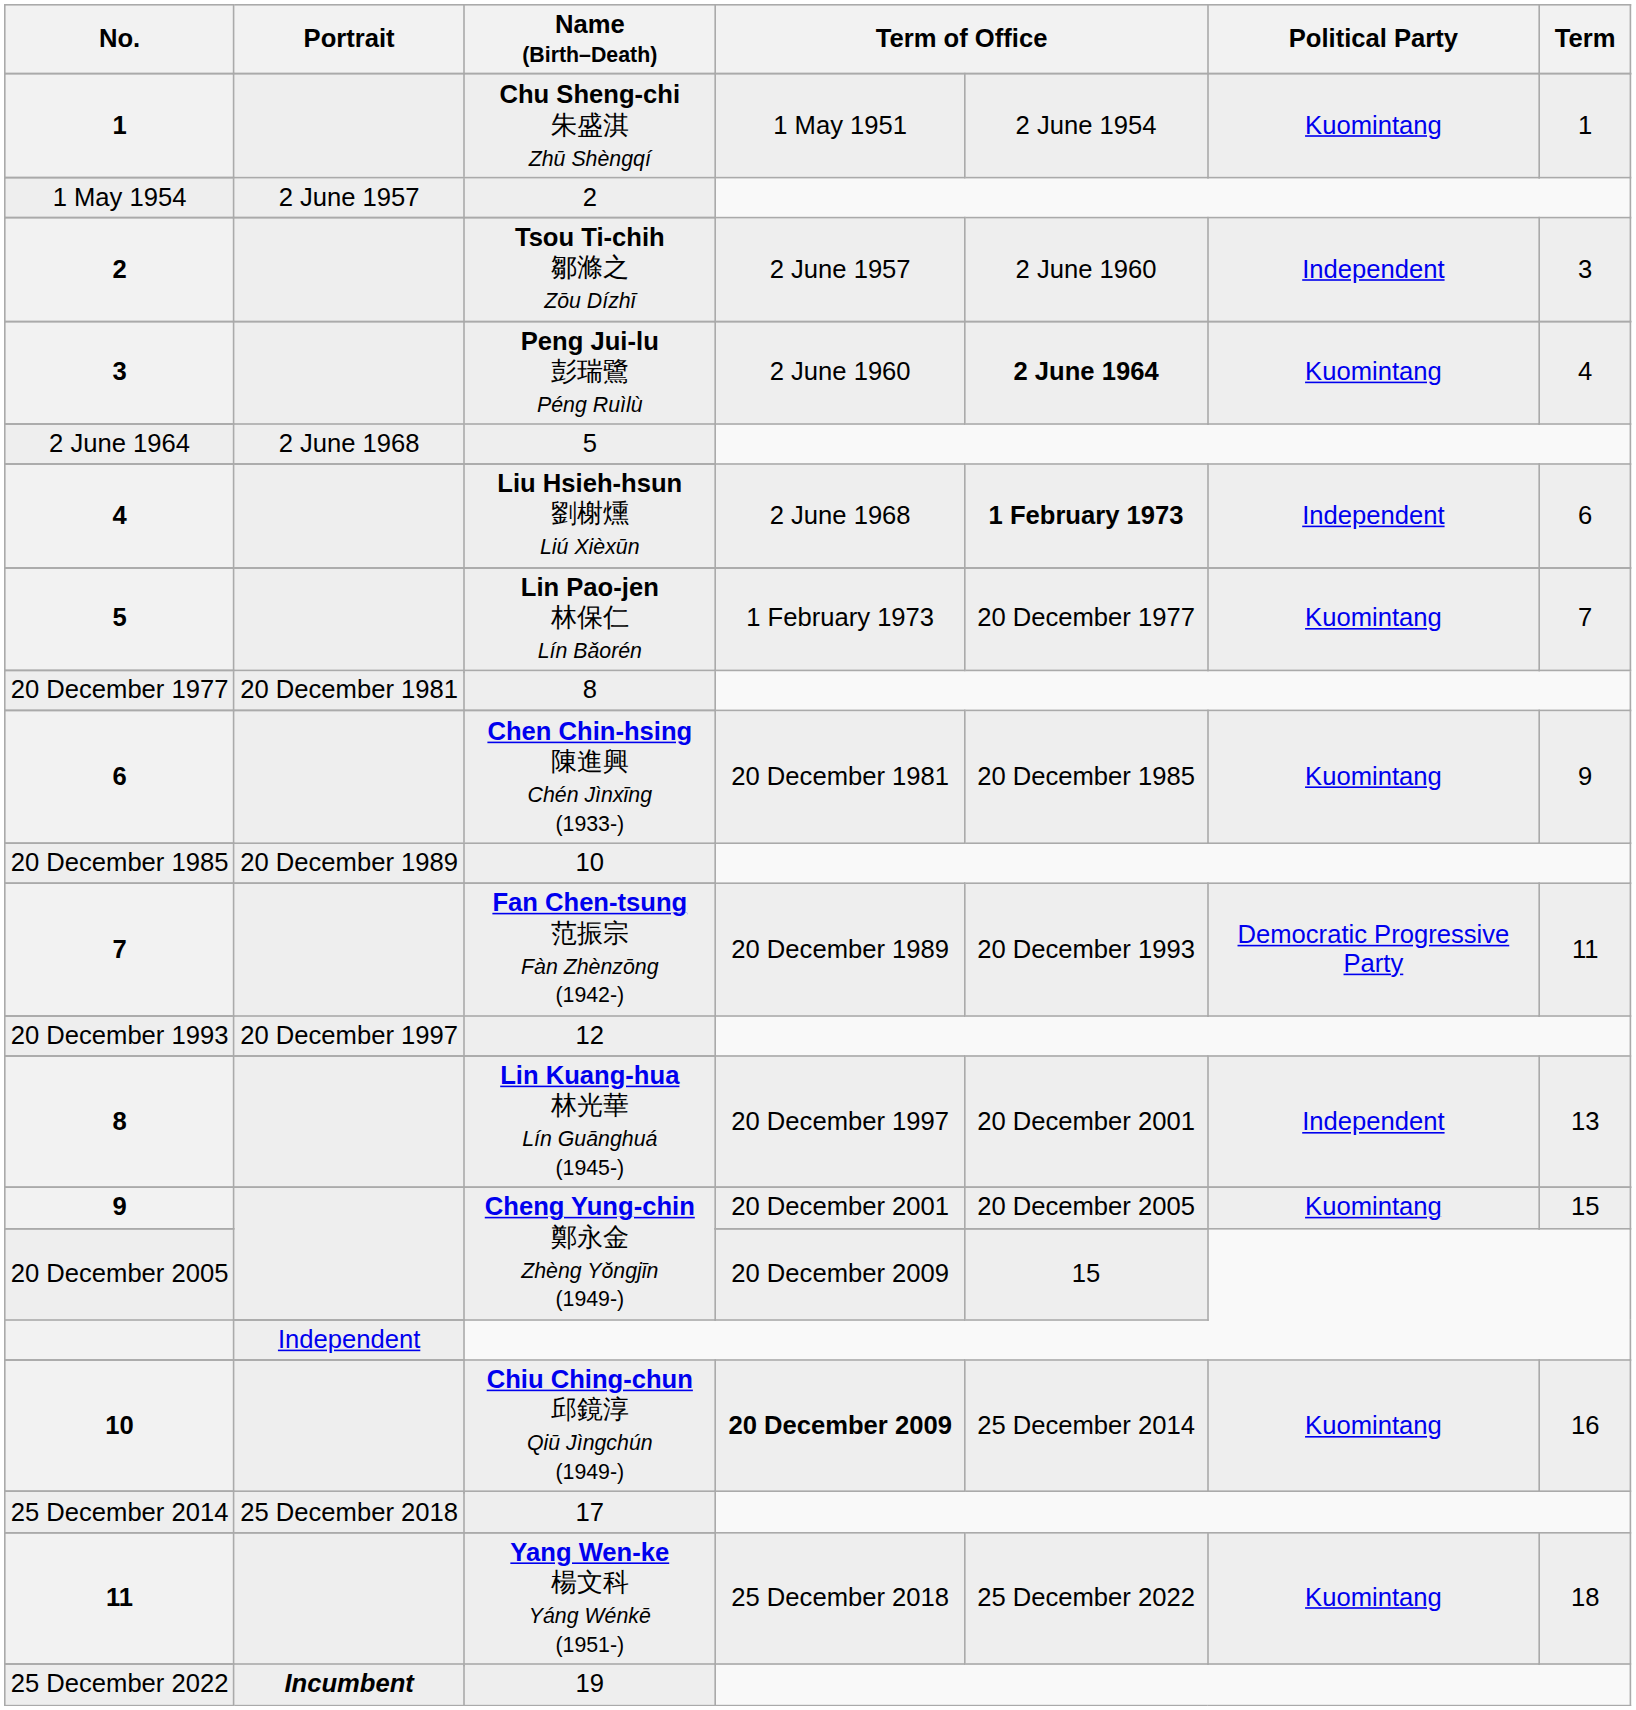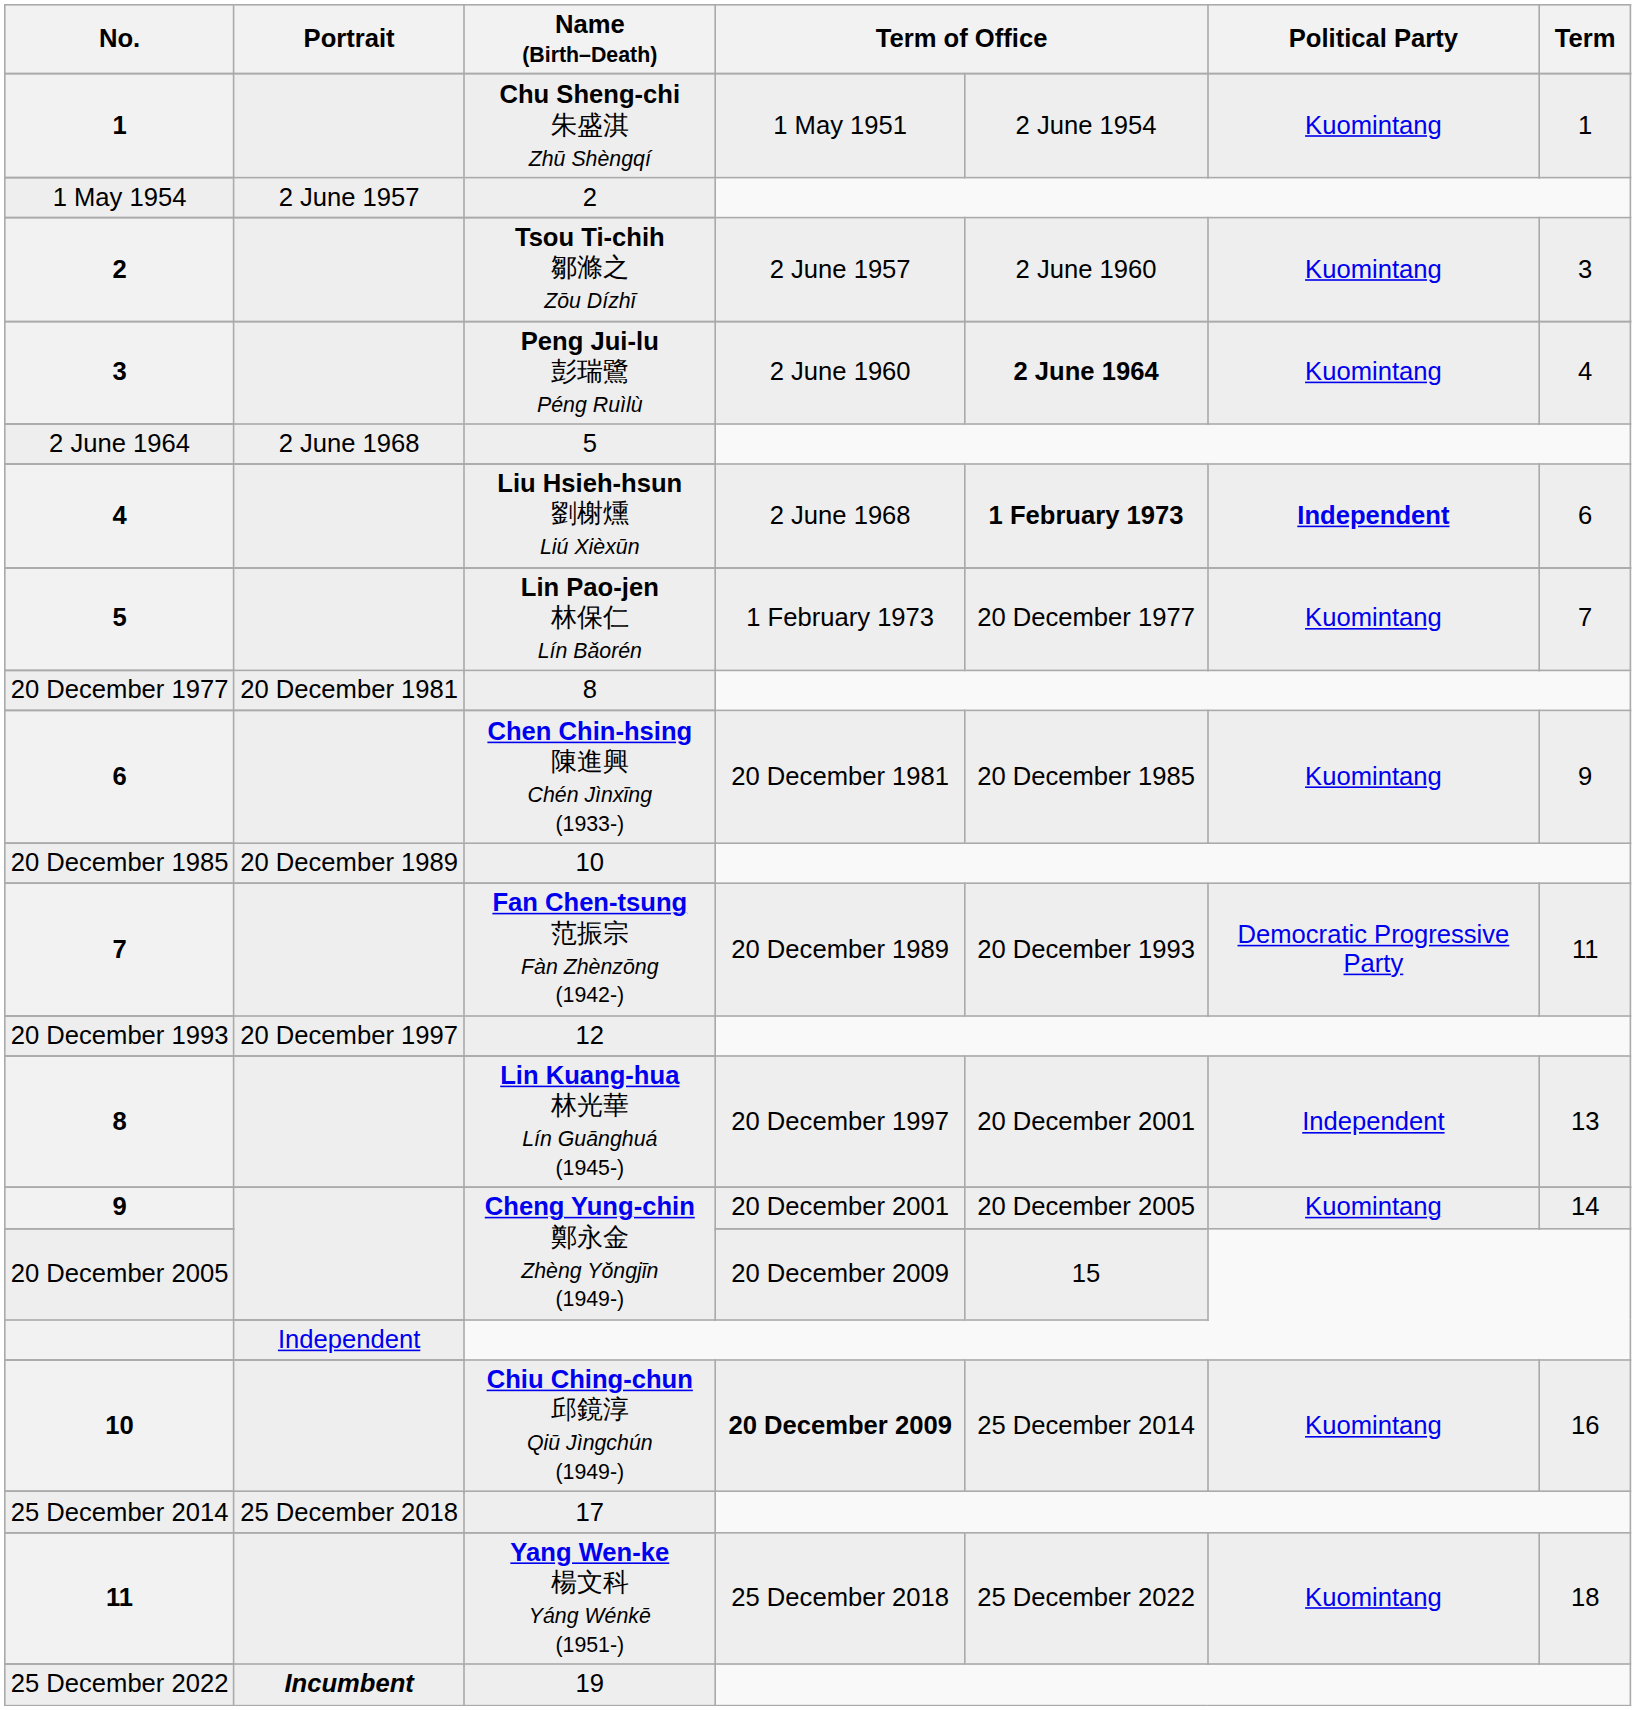(1373, 268) Independent -> (1373, 268) Kuomintang
(1373, 515) normal -> (1373, 515) bold
(1585, 1207) 15 -> (1585, 1207) 14
